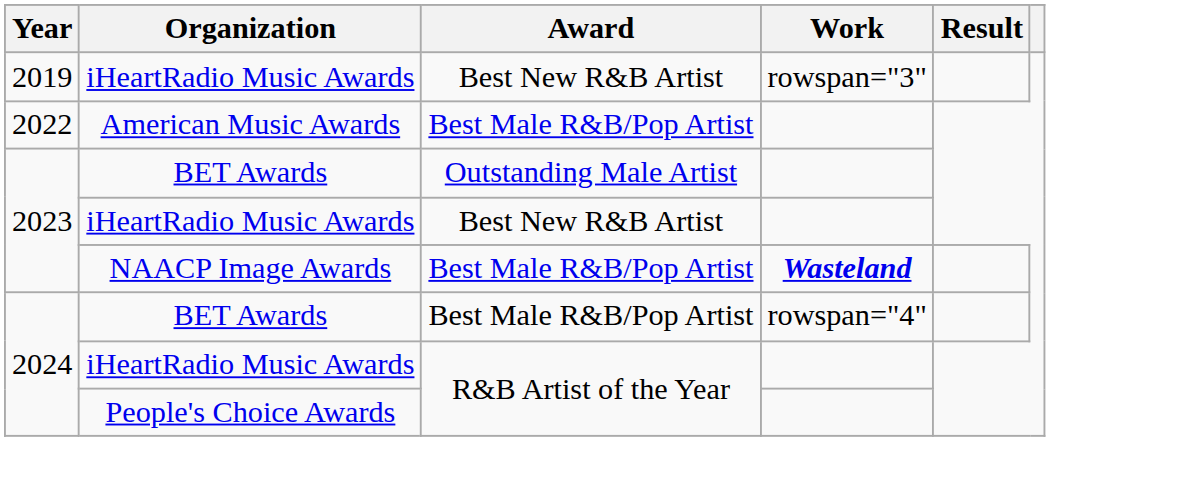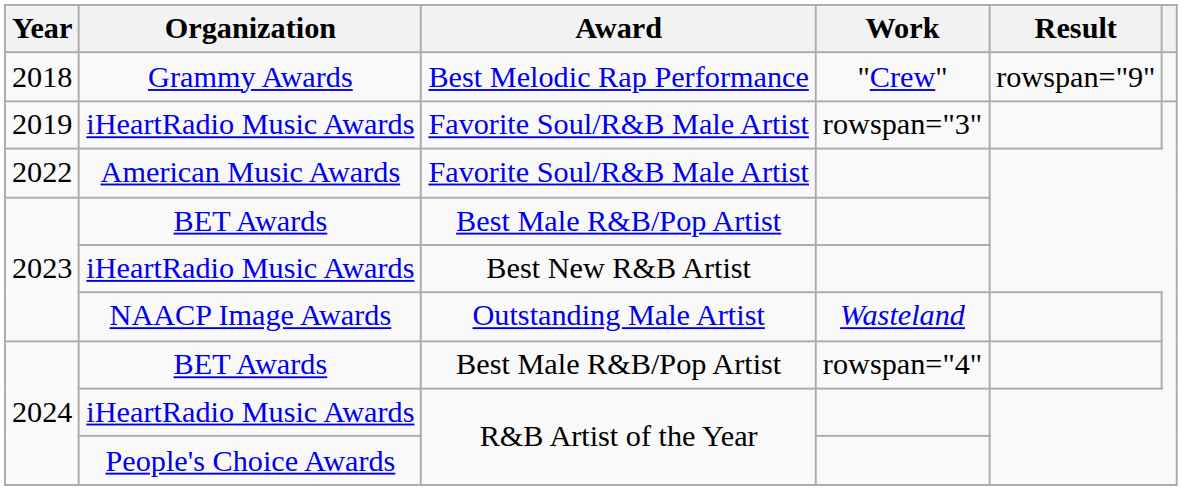+ row: (42, 76)
(591, 76) Best New R&B Artist -> (619, 124) Favorite Soul/R&B Male Artist
(591, 124) Best Male R&B/Pop Artist -> (619, 172) Favorite Soul/R&B Male Artist
(591, 172) Outstanding Male Artist -> (619, 220) Best Male R&B/Pop Artist
(591, 268) Best Male R&B/Pop Artist -> (619, 316) Outstanding Male Artist
(847, 268) bold -> (903, 316) normal
